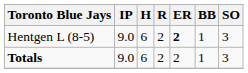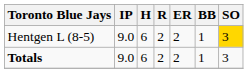(176, 36) bold -> (176, 36) normal
(225, 36) no background -> (225, 36) gold background
